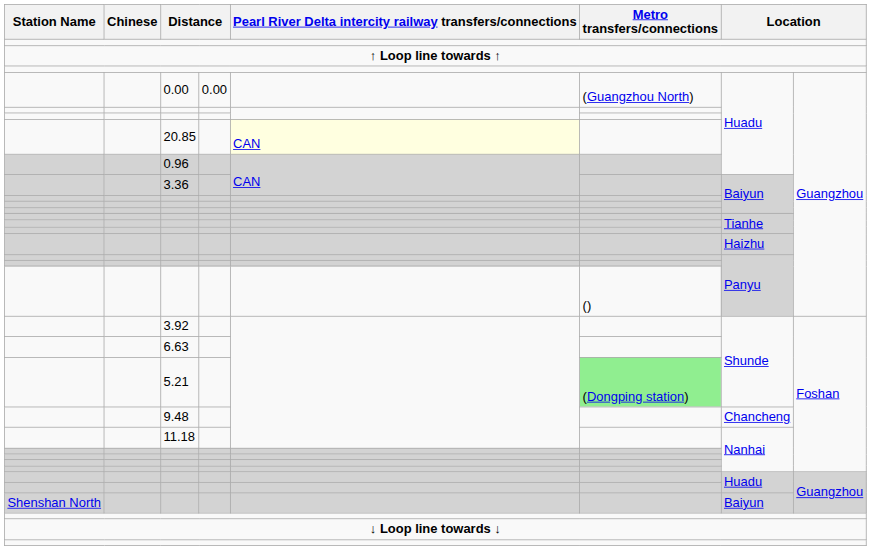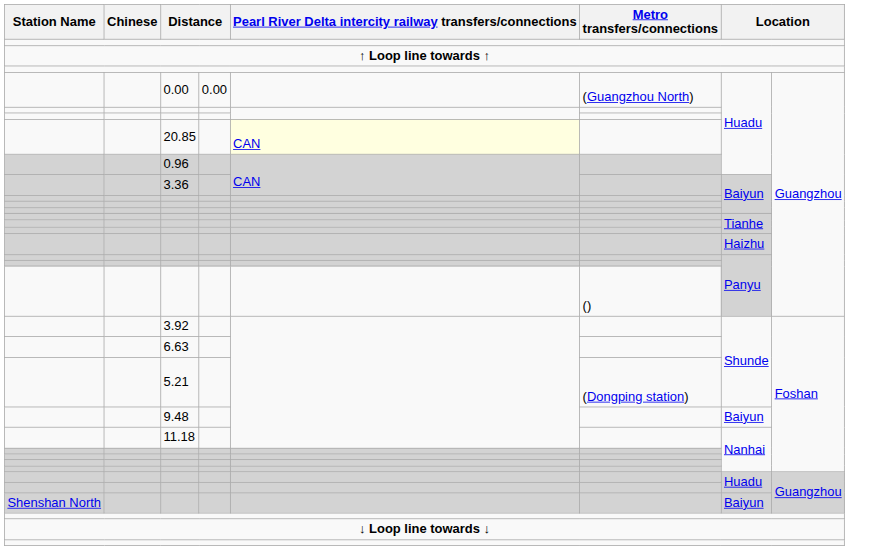(636, 396) lightgreen background -> (636, 396) no background
(757, 417) Chancheng -> (744, 417) Baiyun
